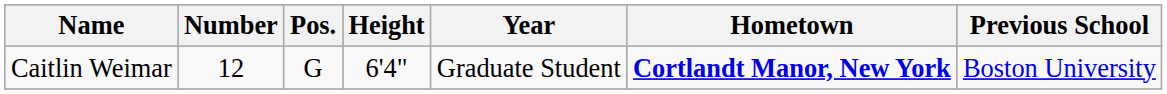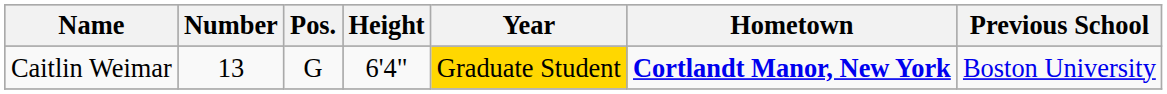(231, 67) 12 -> (231, 67) 13
(529, 67) no background -> (529, 67) gold background
